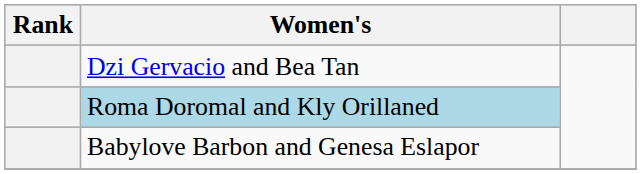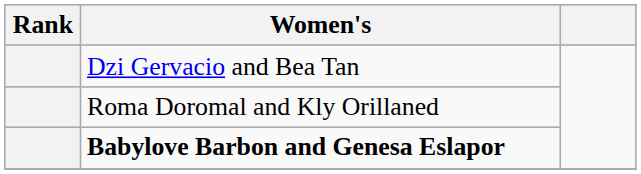(263, 106) lightblue background -> (263, 106) no background
(283, 147) normal -> (296, 147) bold
